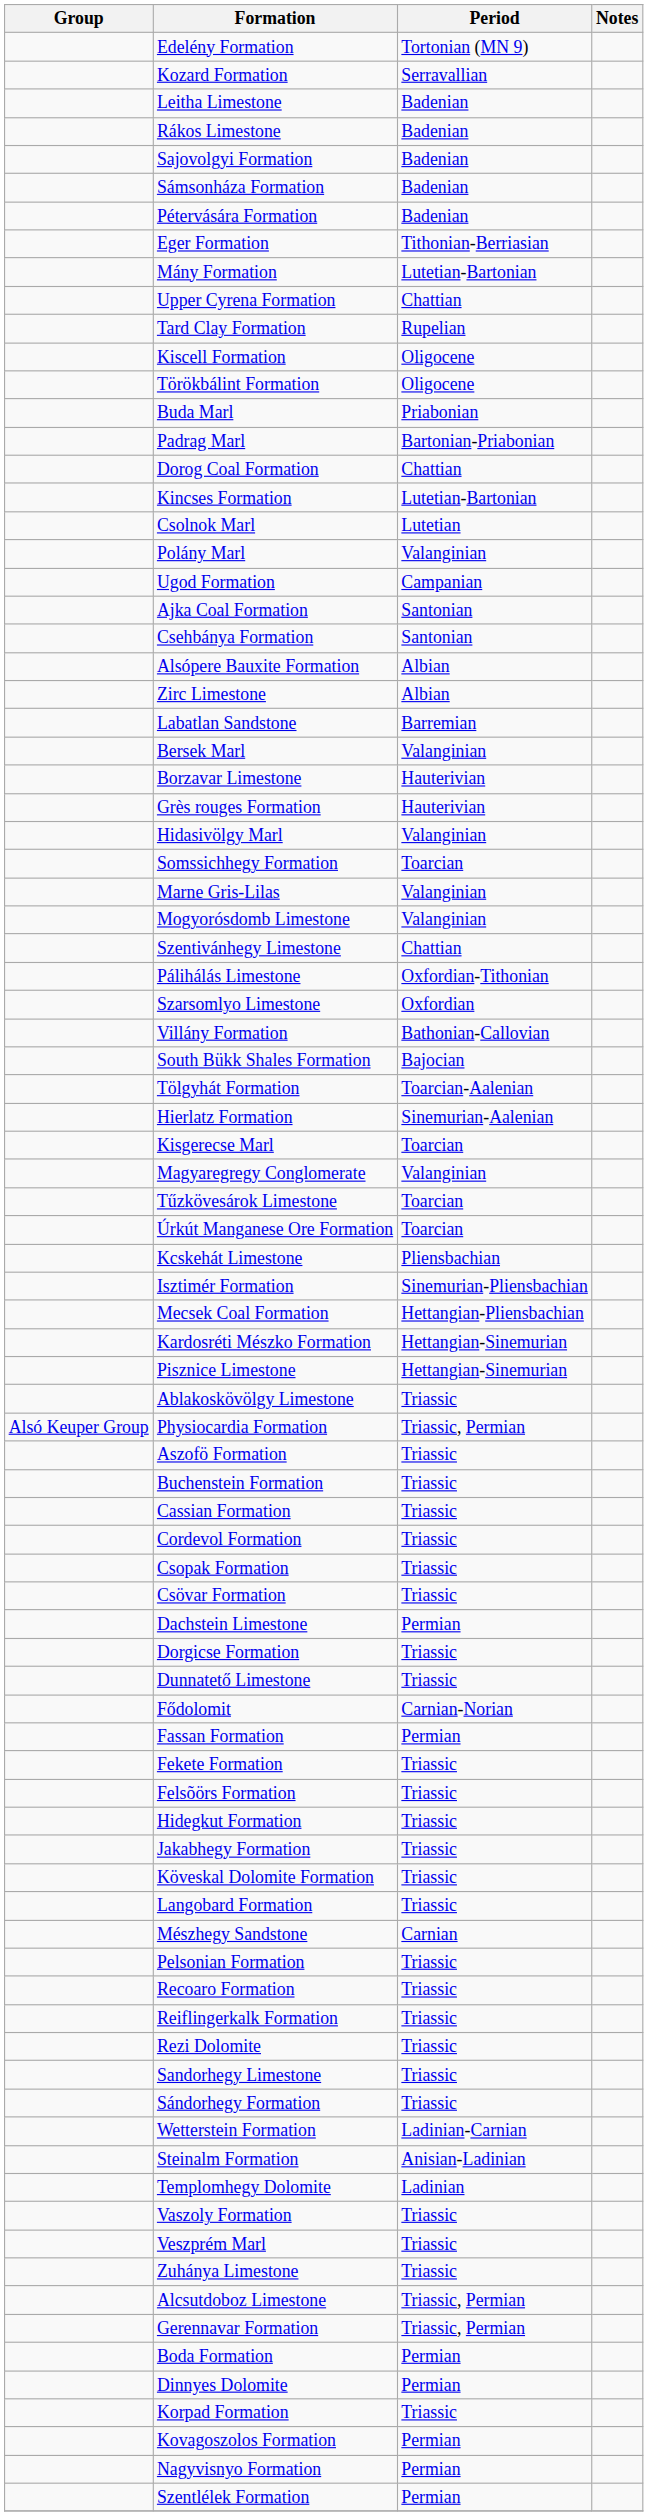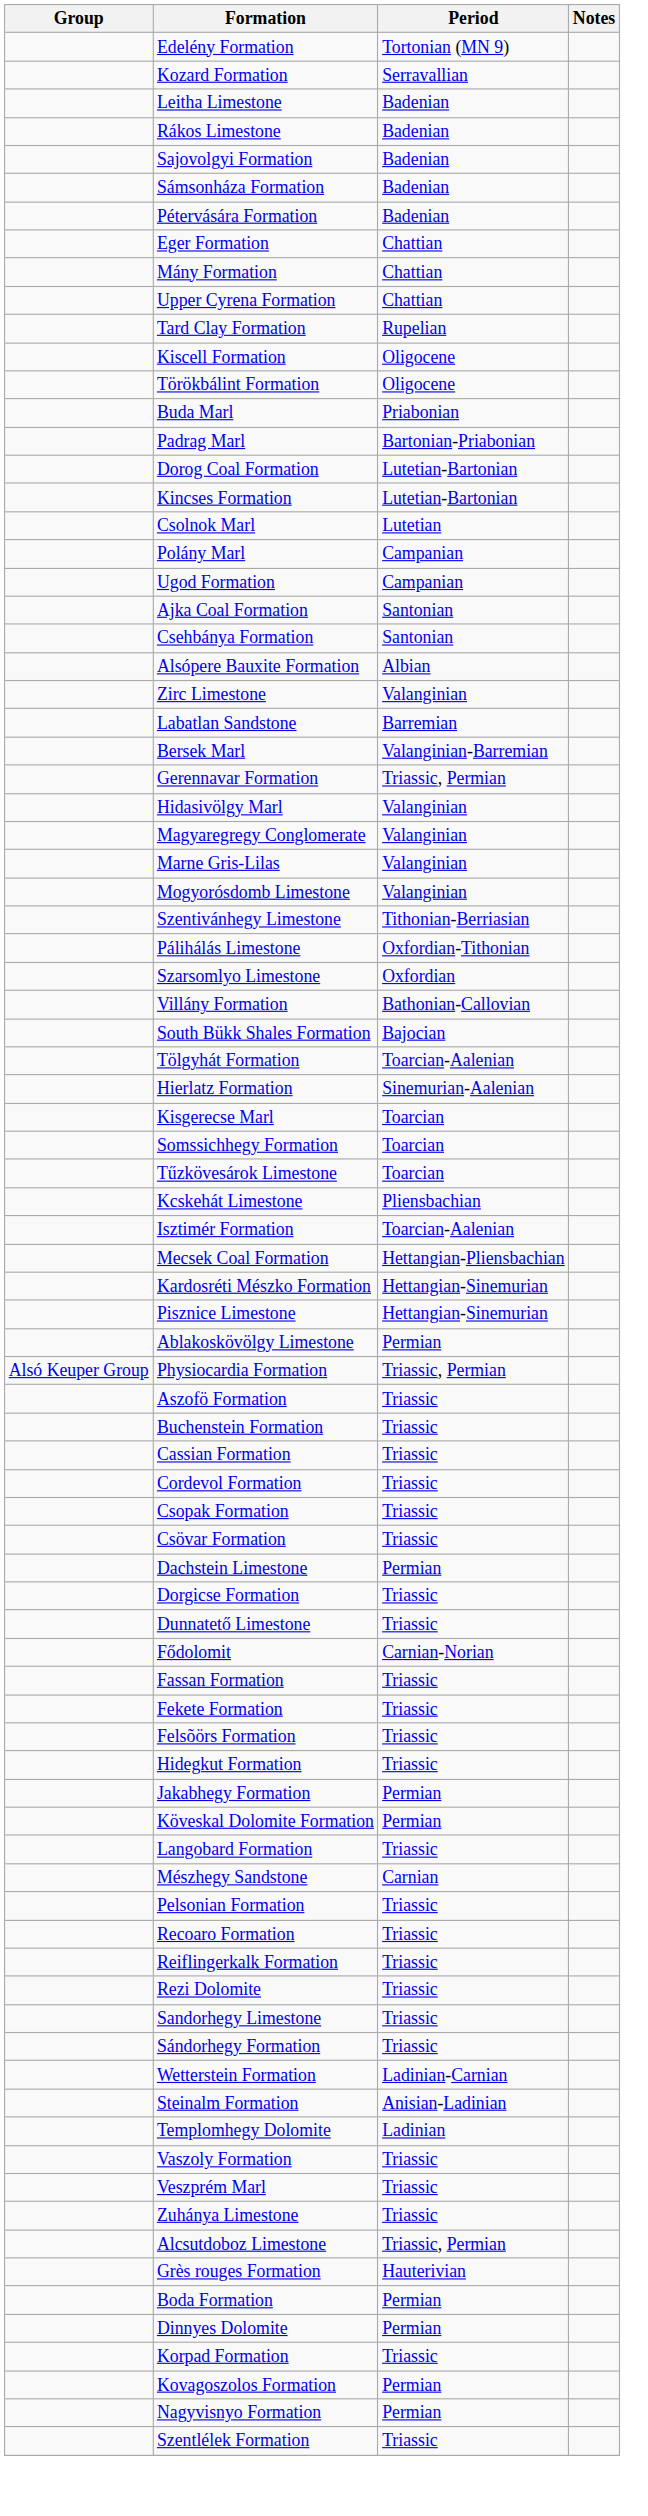(475, 243) Tithonian-Berriasian -> (412, 243) Chattian
(469, 272) Lutetian-Bartonian -> (412, 272) Chattian
(431, 469) Chattian -> (450, 469) Lutetian-Bartonian
(444, 553) Valanginian -> (423, 553) Campanian
(426, 694) Albian -> (425, 694) Valanginian
(444, 750) Valanginian -> (465, 750) Valanginian-Barremian
- row: (229, 779)
rows swapped: (239, 807) <-> (238, 2328)
rows swapped: (261, 1173) <-> (247, 863)
(431, 948) Chattian -> (456, 919) Tithonian-Berriasian
- row: (275, 1229)
(495, 1286) Sinemurian-Pliensbachian -> (448, 1229) Toarcian-Aalenian
(429, 1398) Triassic -> (412, 1342) Permian
(431, 1736) Permian -> (410, 1680) Triassic
(429, 1849) Triassic -> (412, 1793) Permian
(429, 1877) Triassic -> (412, 1821) Permian
(431, 2497) Permian -> (410, 2440) Triassic
